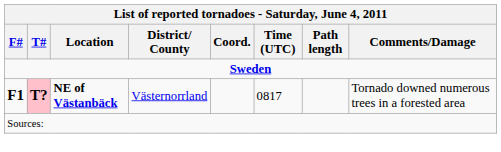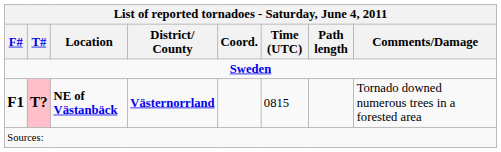(169, 95) normal -> (172, 103) bold
(269, 95) 0817 -> (276, 103) 0815
